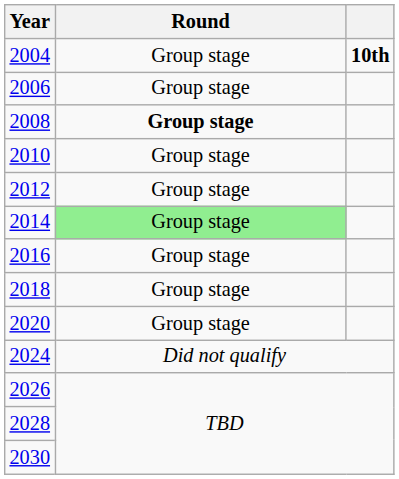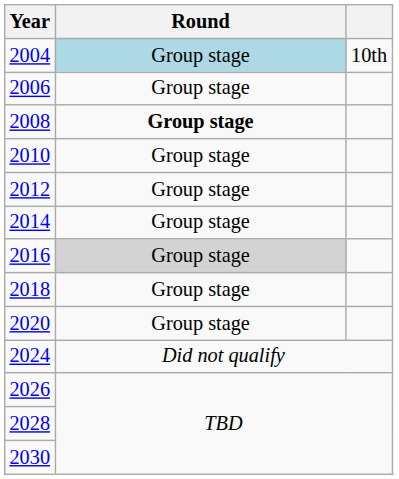(201, 55) no background -> (201, 55) lightblue background
(370, 55) bold -> (369, 55) normal
(201, 222) lightgreen background -> (201, 222) no background
(201, 256) no background -> (201, 256) lightgrey background
